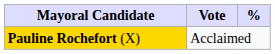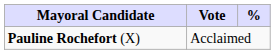(74, 37) gold background -> (74, 37) no background
